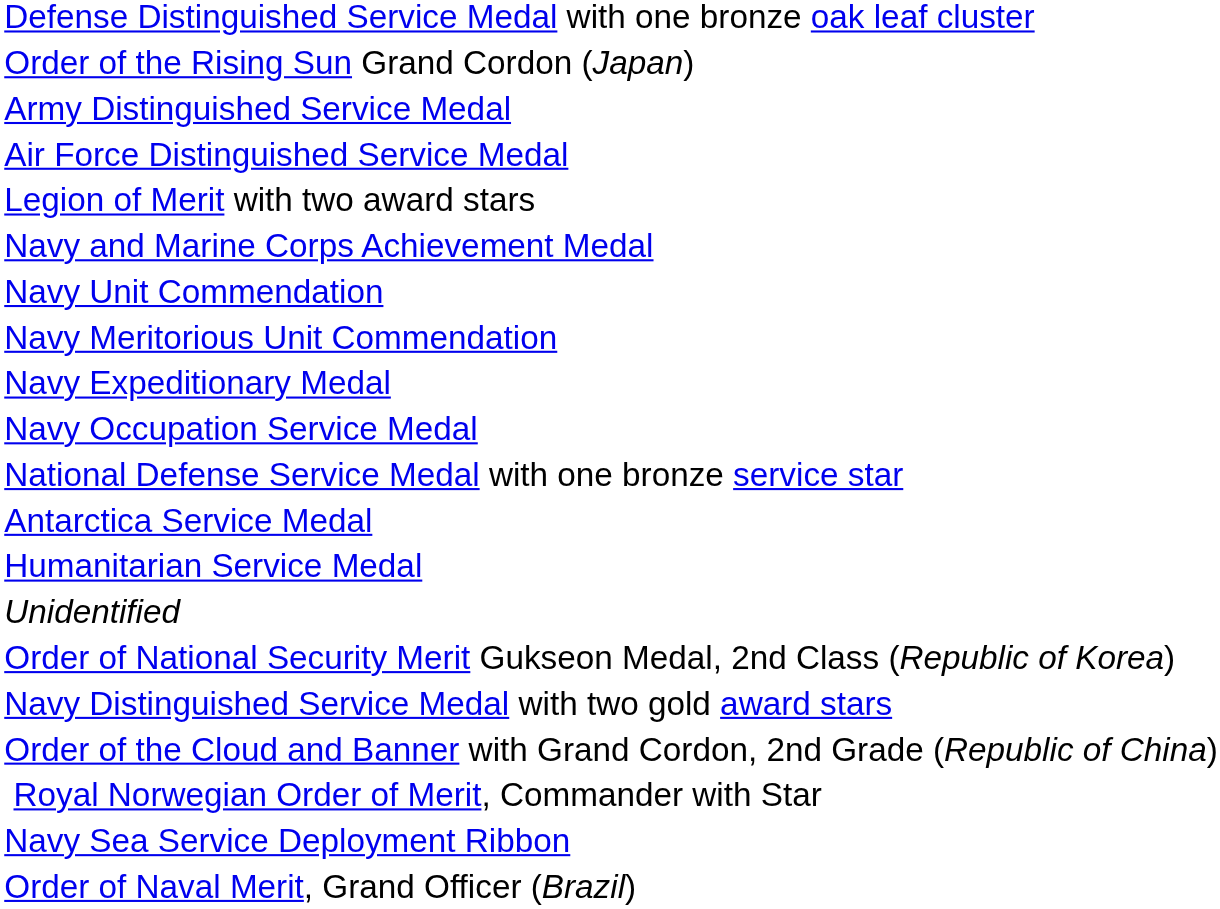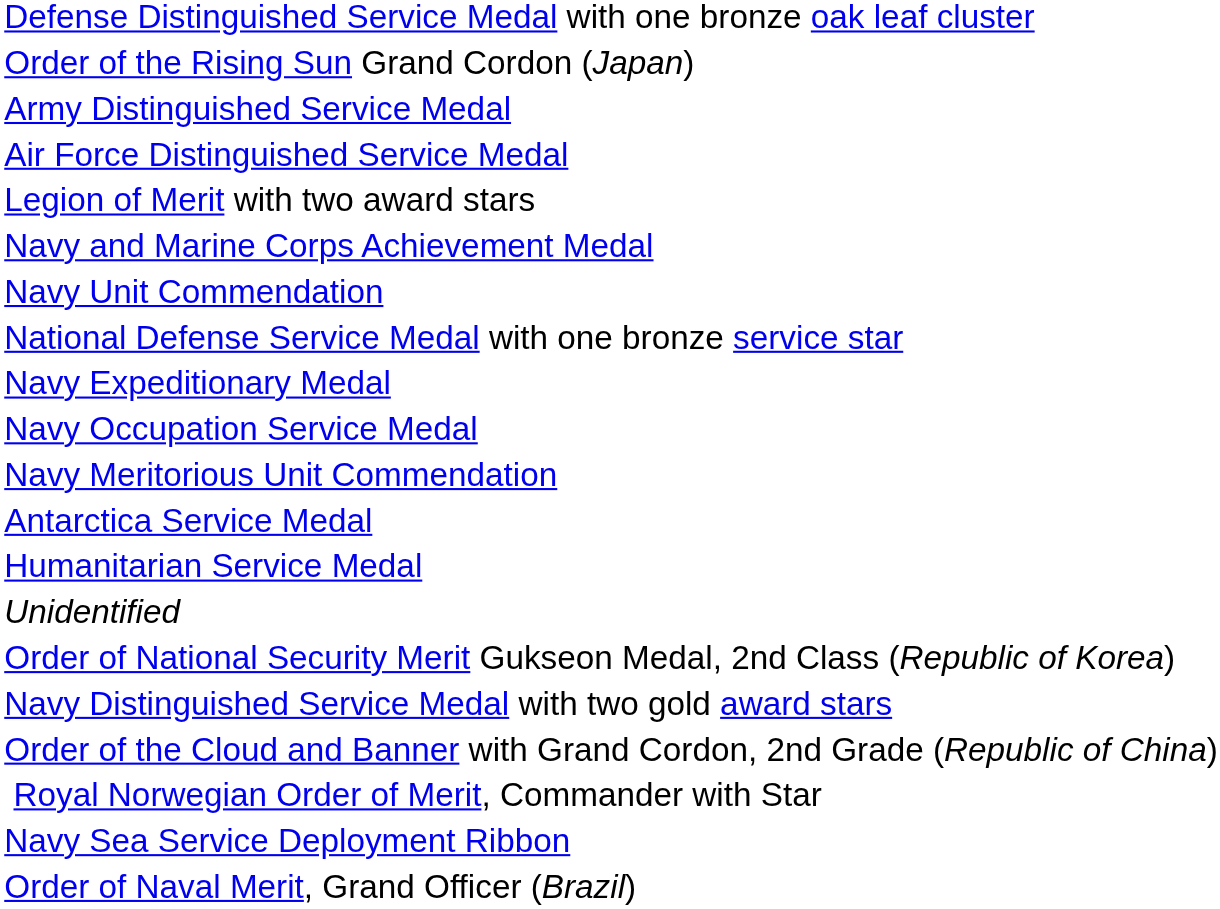(281, 337) Navy Meritorious Unit Commendation -> (454, 337) National Defense Service Medal with one bronze service star
(454, 475) National Defense Service Medal with one bronze service star -> (281, 475) Navy Meritorious Unit Commendation
